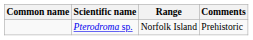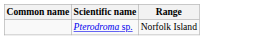- column: (223, 12)
